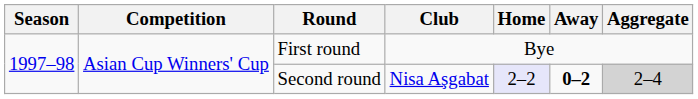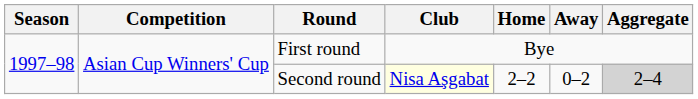(439, 78) no background -> (439, 78) lightyellow background
(521, 78) lavender background -> (521, 78) no background
(576, 78) bold -> (576, 78) normal
